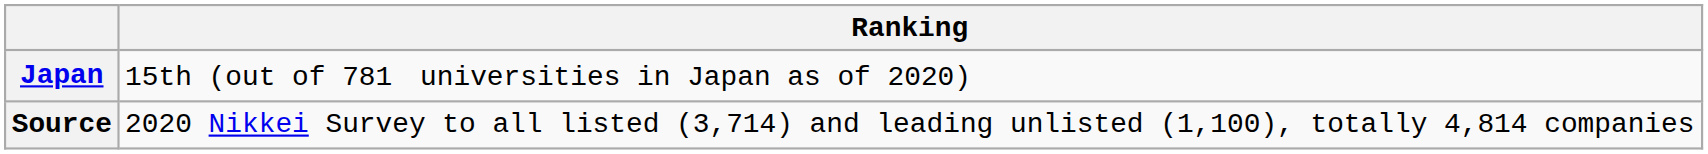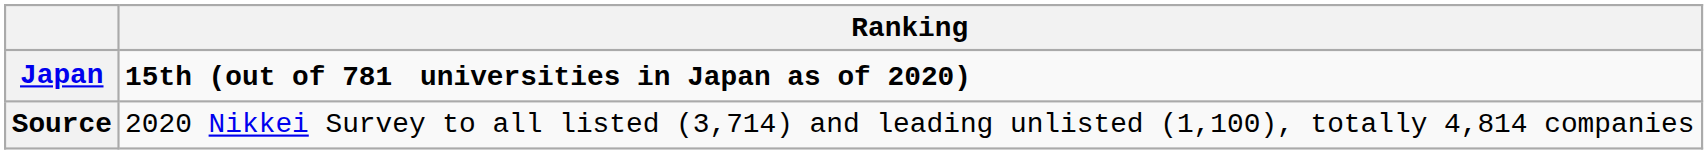(548, 77) normal -> (548, 77) bold
